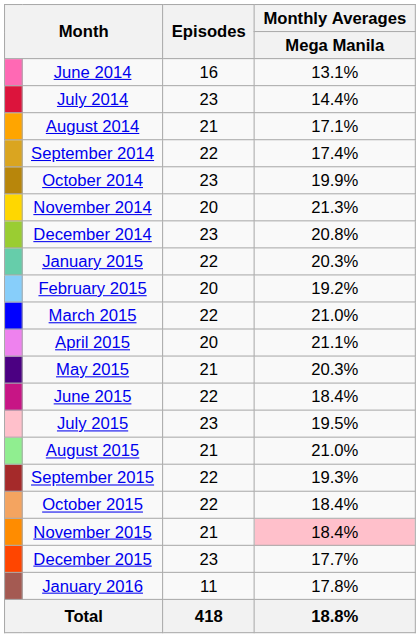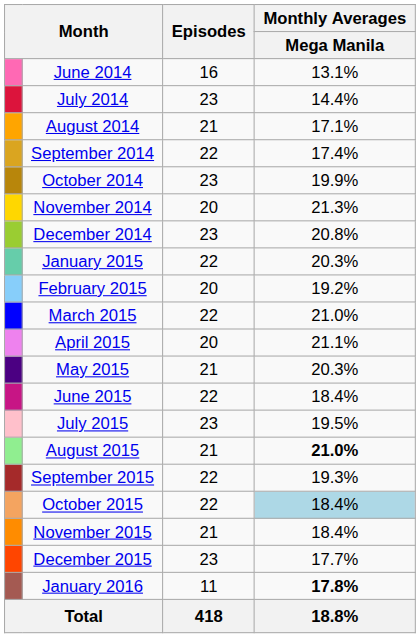(335, 451) normal -> (335, 451) bold
(335, 505) no background -> (335, 505) lightblue background
(335, 532) pink background -> (335, 532) no background
(335, 586) normal -> (335, 586) bold
